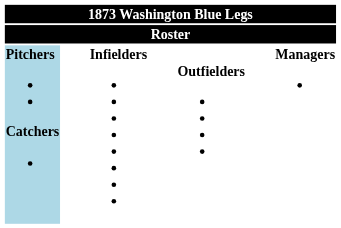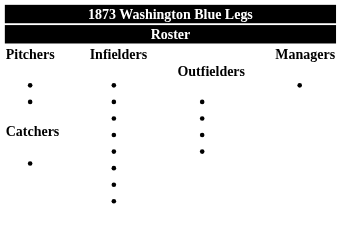(33, 109) lightblue background -> (33, 109) no background
